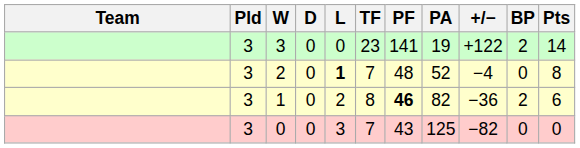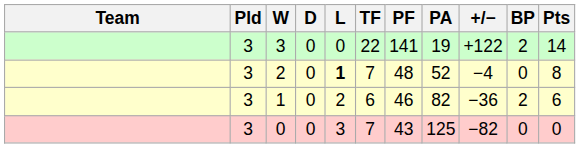(370, 45) 23 -> (370, 45) 22
(370, 101) 8 -> (370, 101) 6
(404, 101) bold -> (404, 101) normal
